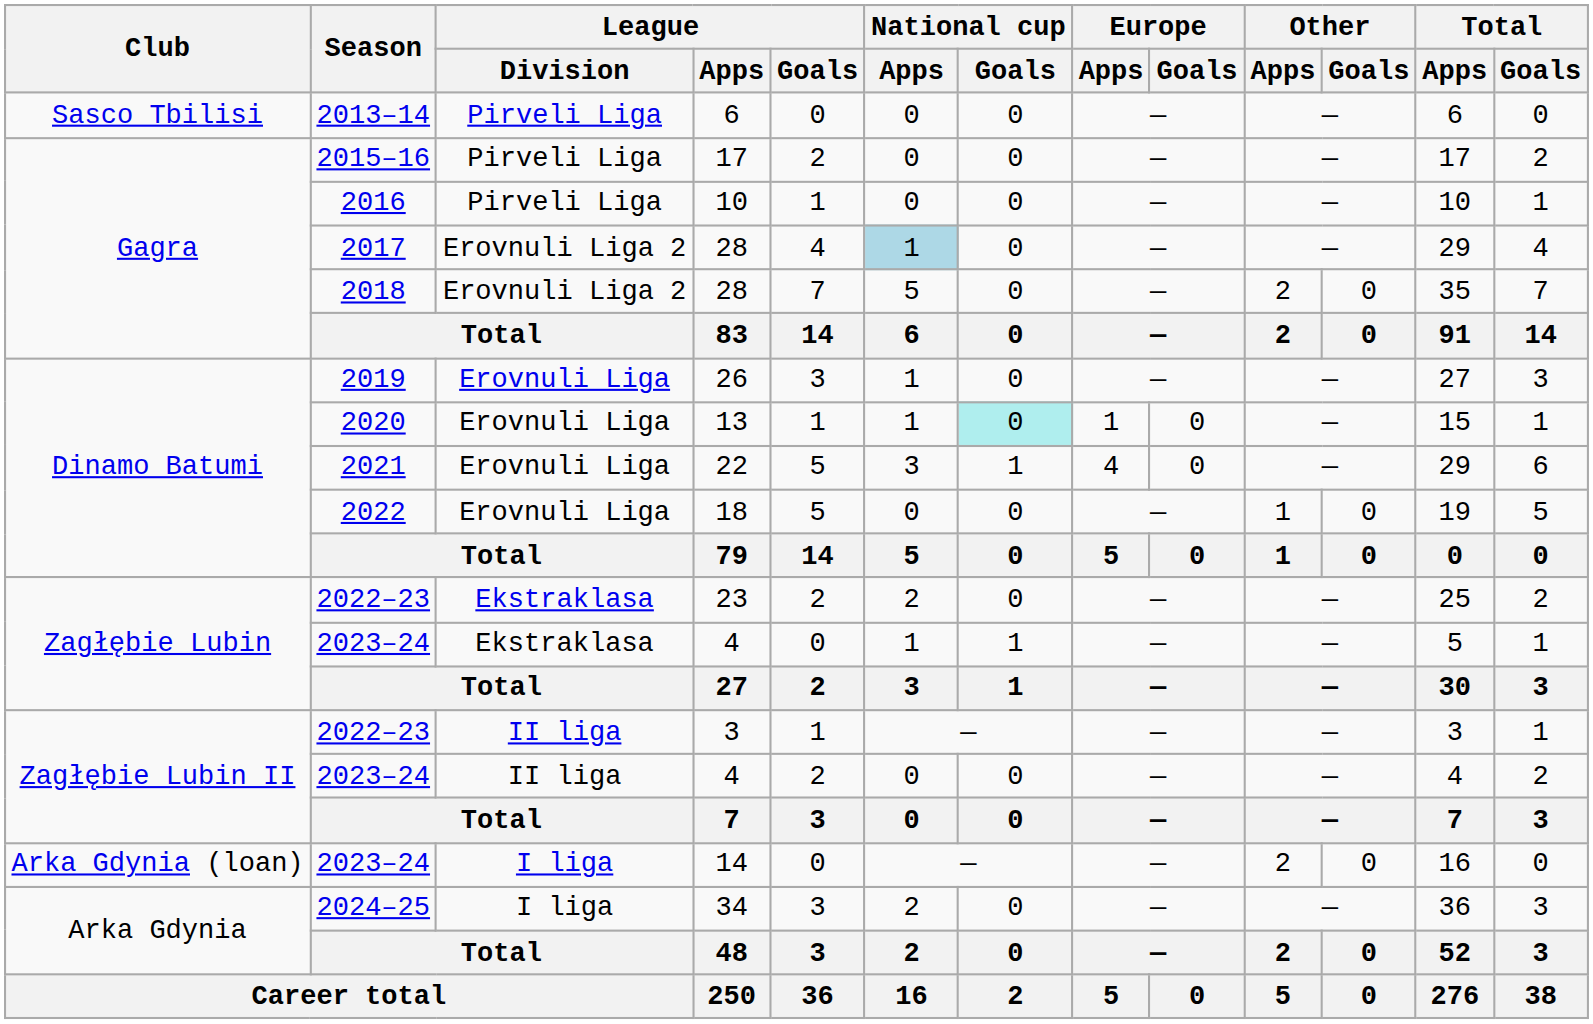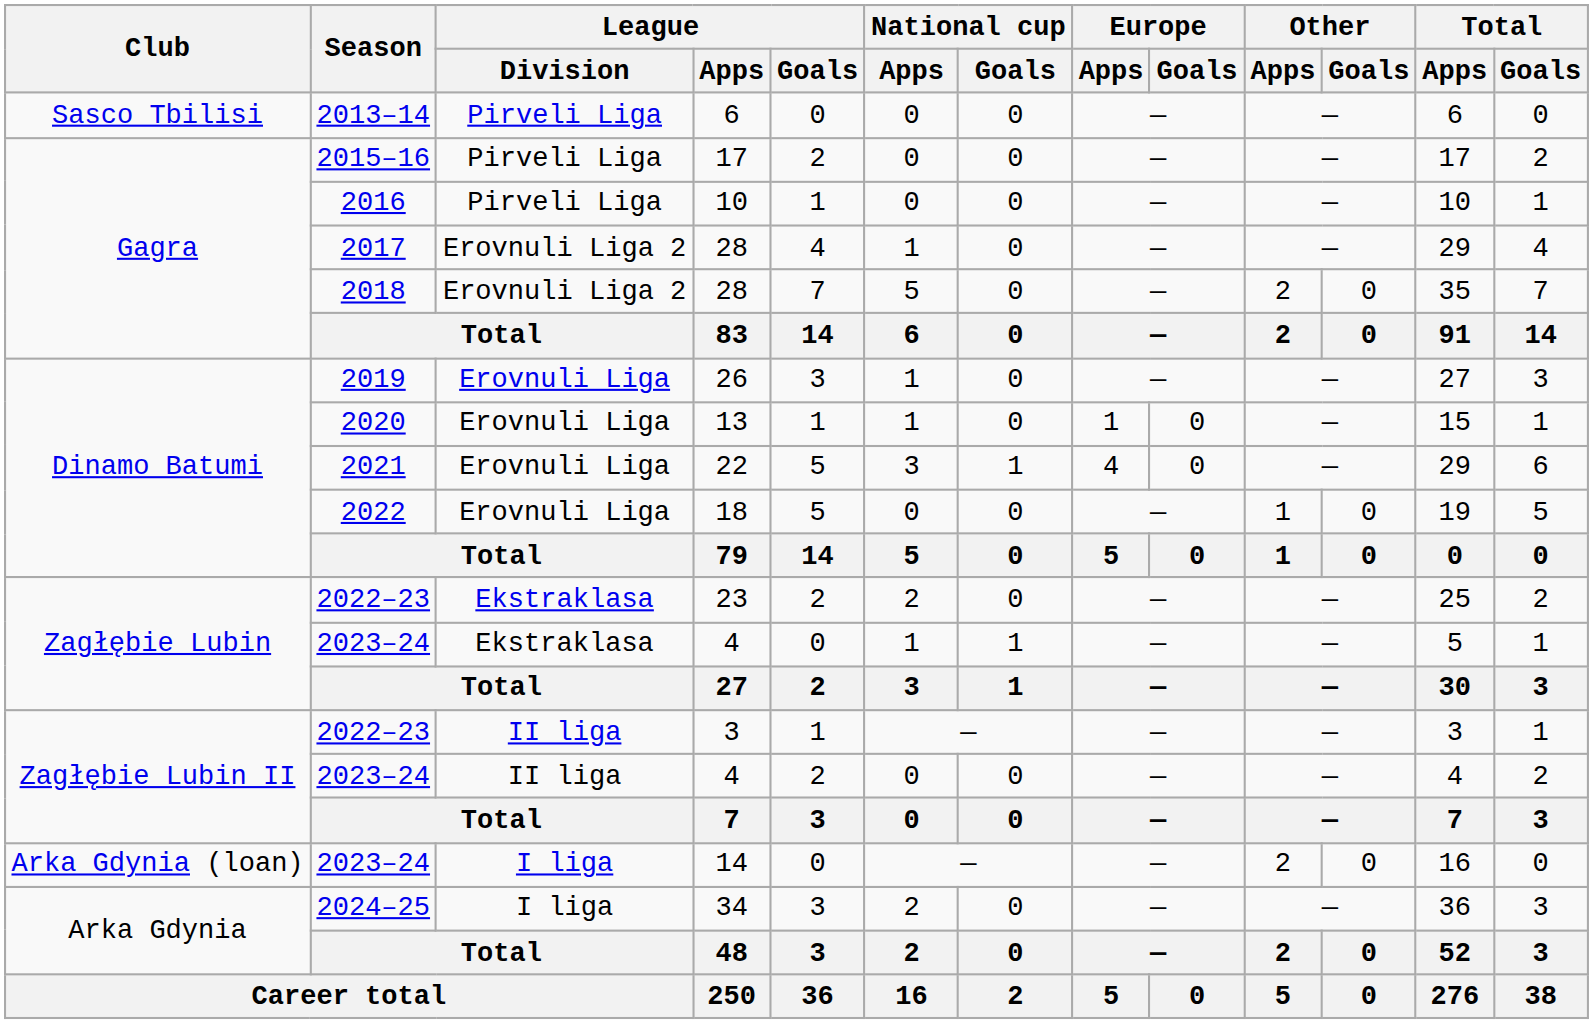(912, 247) lightblue background -> (912, 247) no background
(1015, 424) paleturquoise background -> (1015, 424) no background
